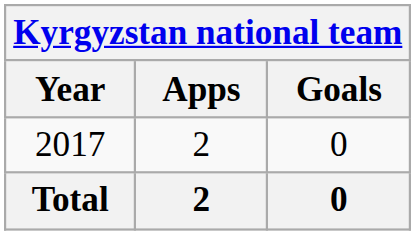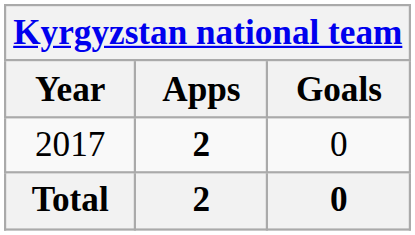(201, 144) normal -> (201, 144) bold
